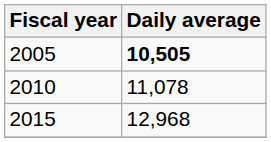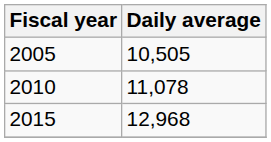(158, 53) bold -> (158, 53) normal
